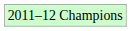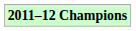(65, 15) normal -> (67, 15) bold
